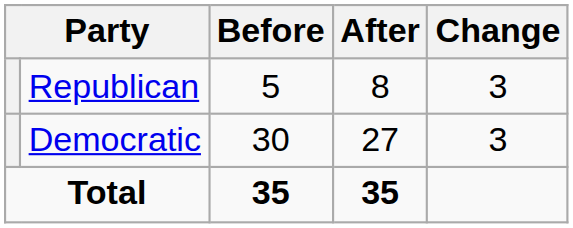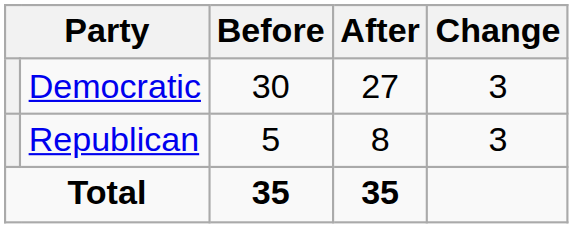rows swapped: (115, 139) <-> (114, 85)
